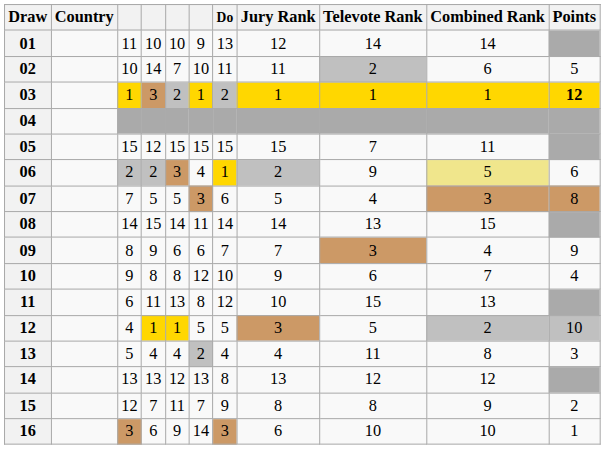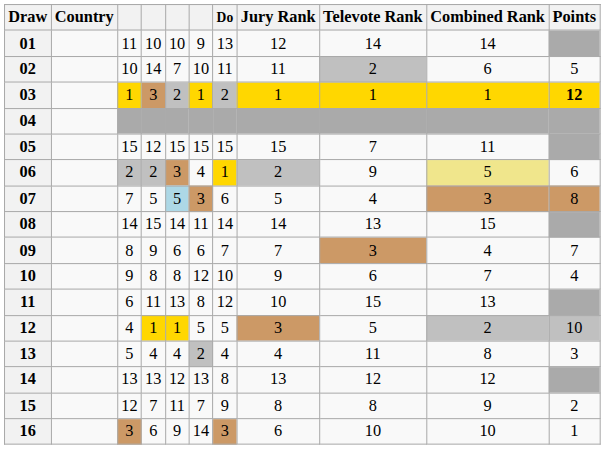(177, 198) no background -> (177, 198) lightblue background
(574, 250) 9 -> (574, 250) 7
